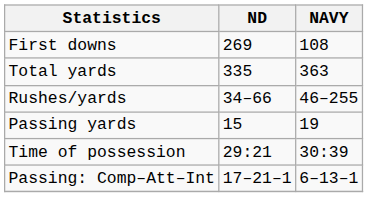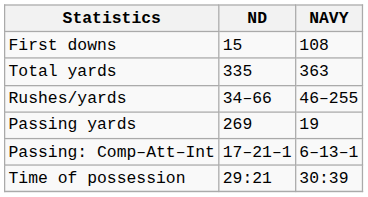(237, 45) 269 -> (233, 45) 15
(233, 125) 15 -> (237, 125) 269
rows swapped: (112, 179) <-> (97, 152)
